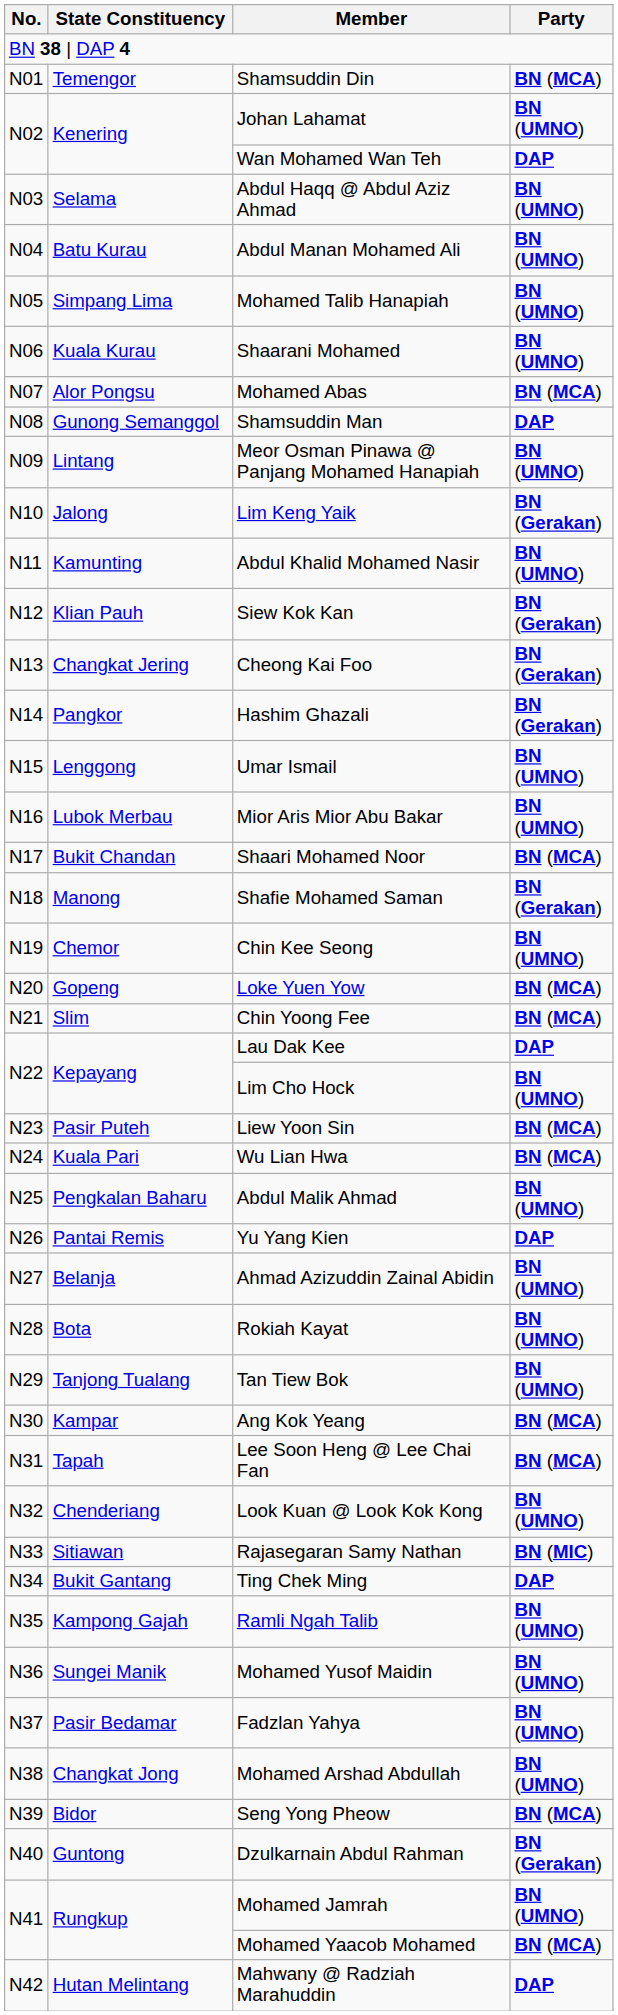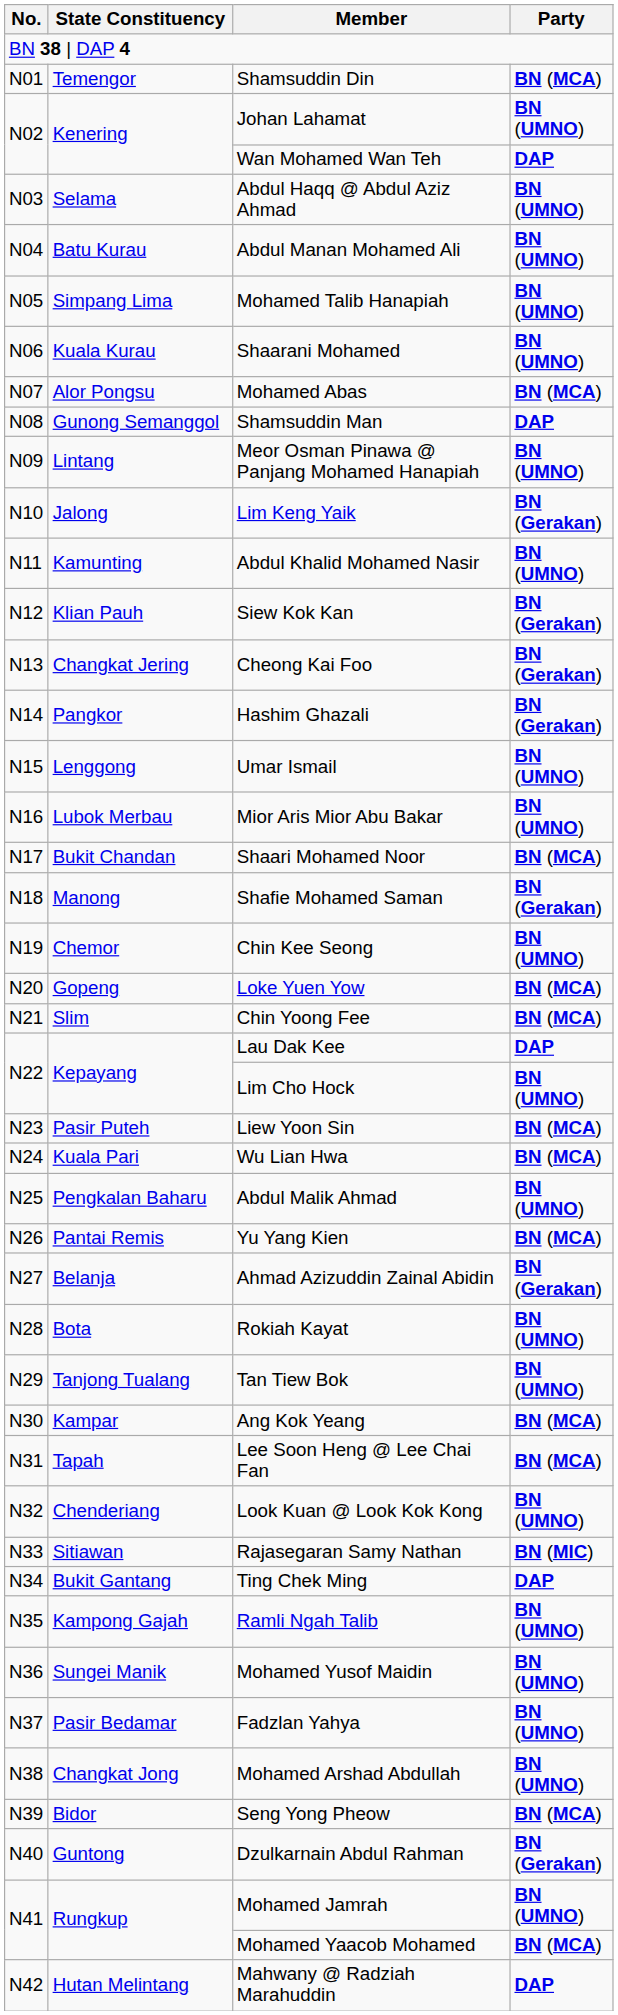(534, 1238) DAP -> (558, 1238) BN (MCA)
(549, 1278) BN (UMNO) -> (558, 1278) BN (Gerakan)
